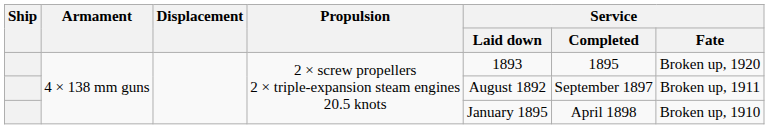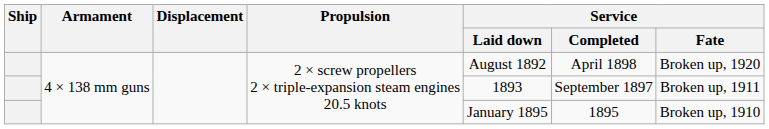(507, 64) 1893 -> (507, 64) August 1892
(604, 64) 1895 -> (604, 64) April 1898
(507, 87) August 1892 -> (507, 87) 1893
(604, 111) April 1898 -> (604, 111) 1895
